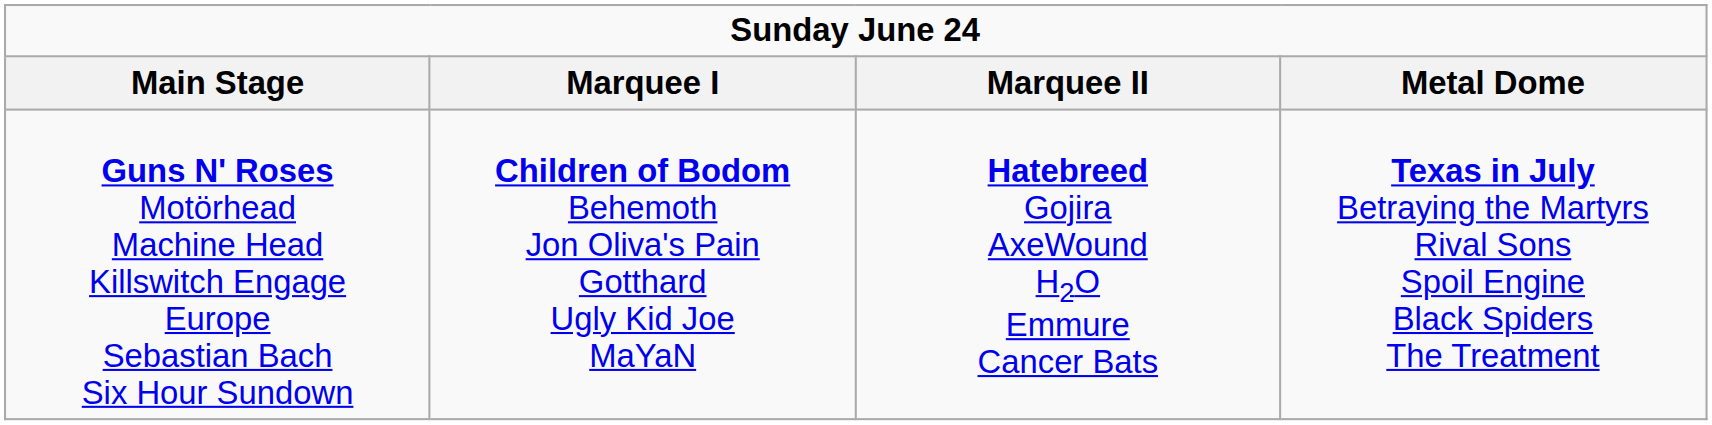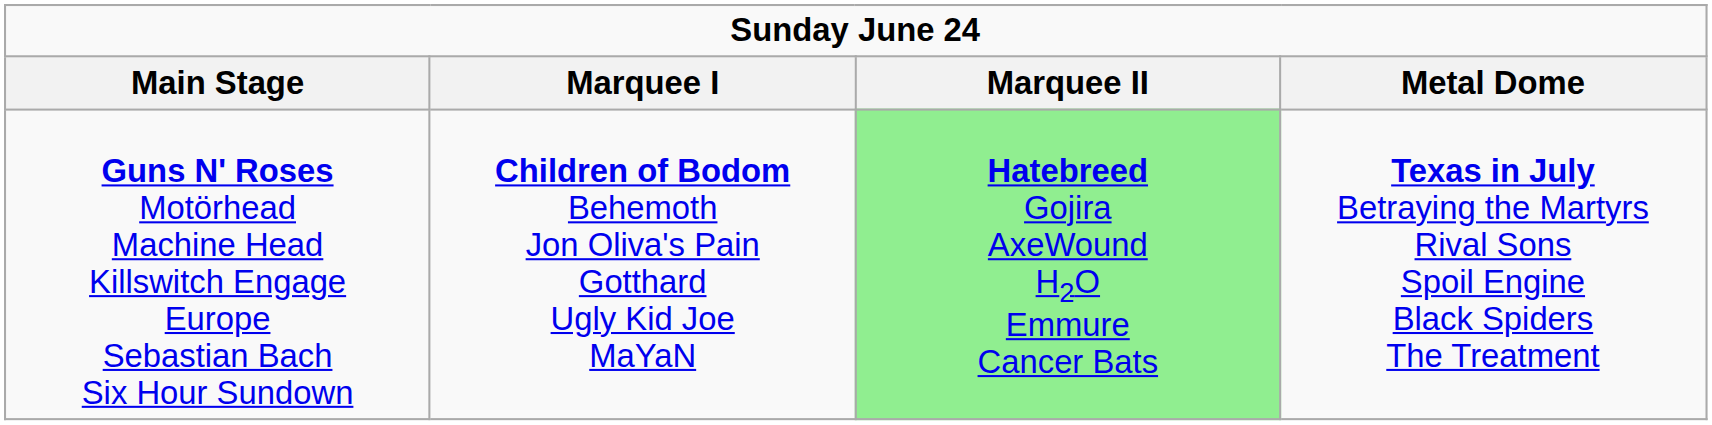(1068, 266) no background -> (1068, 266) lightgreen background
